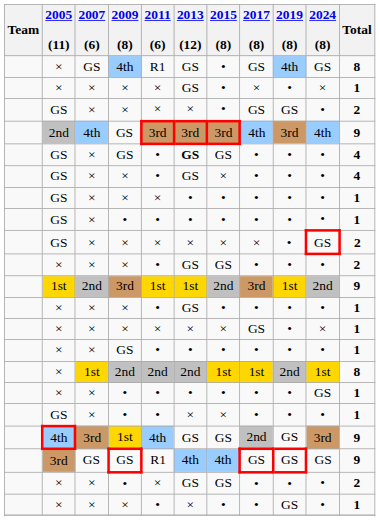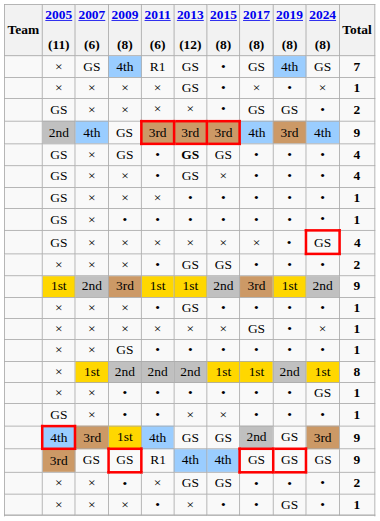(357, 66) 8 -> (357, 66) 7
(357, 242) 2 -> (357, 242) 4
